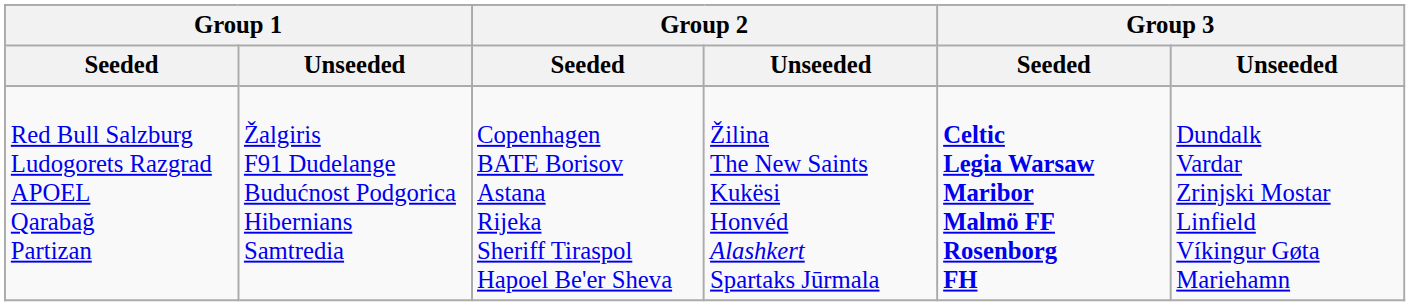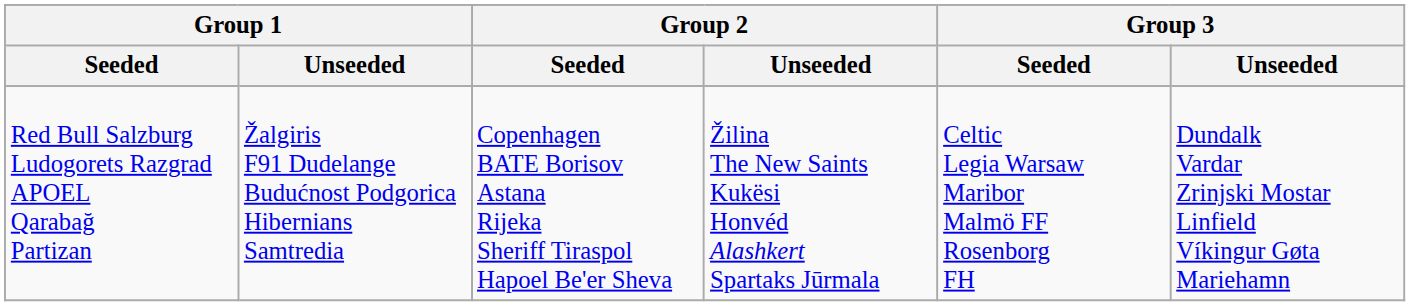(1019, 207) bold -> (1014, 207) normal
